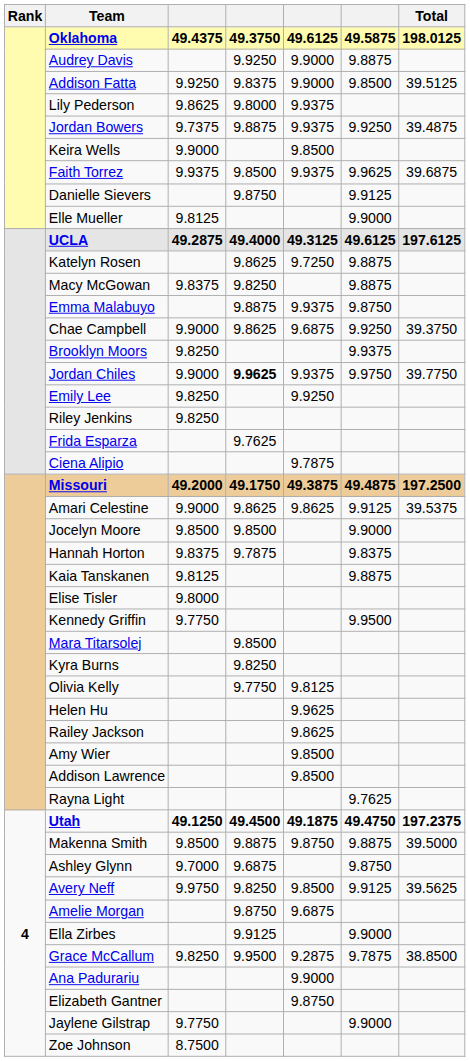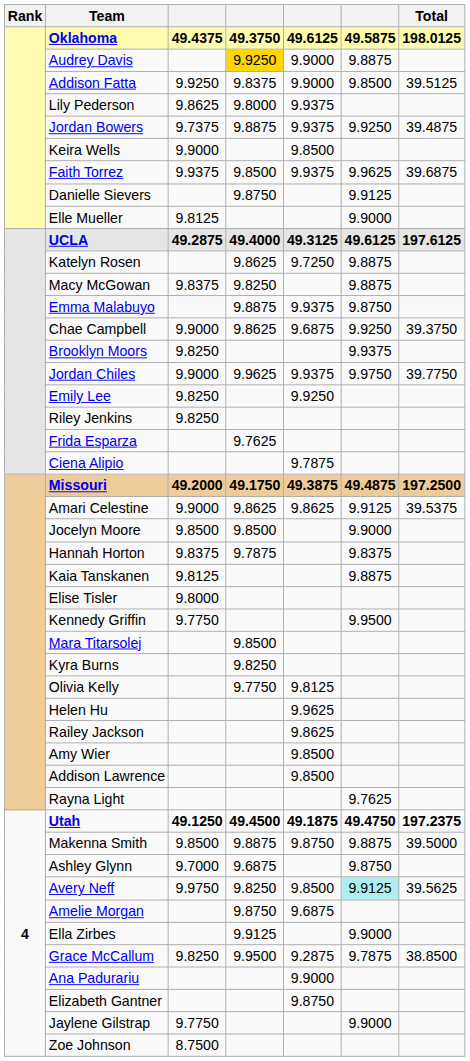(255, 61) no background -> (255, 61) gold background
(255, 374) bold -> (255, 374) normal
(370, 889) no background -> (370, 889) paleturquoise background
